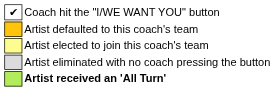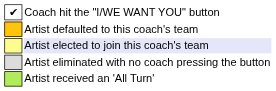(116, 45) no background -> (116, 45) lavender background
(95, 79) bold -> (89, 79) normal
